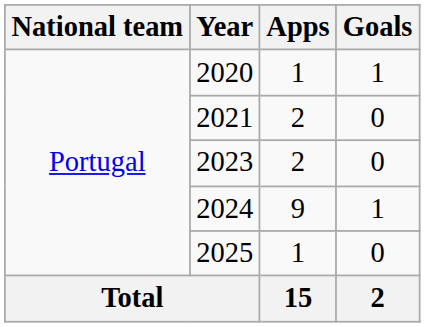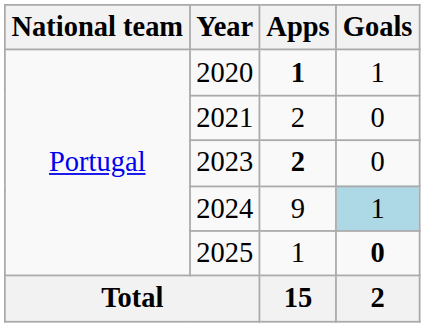(298, 72) normal -> (298, 72) bold
(298, 162) normal -> (298, 162) bold
(378, 207) no background -> (378, 207) lightblue background
(378, 252) normal -> (378, 252) bold
